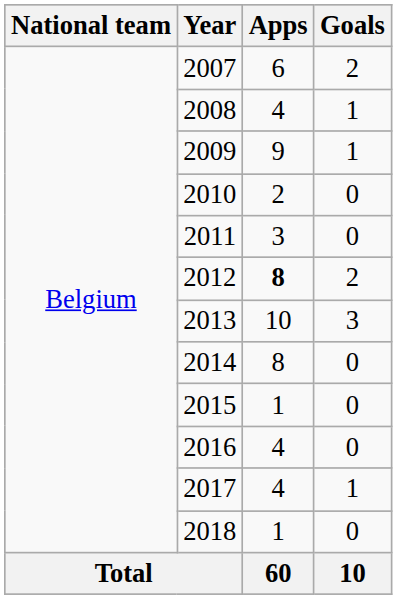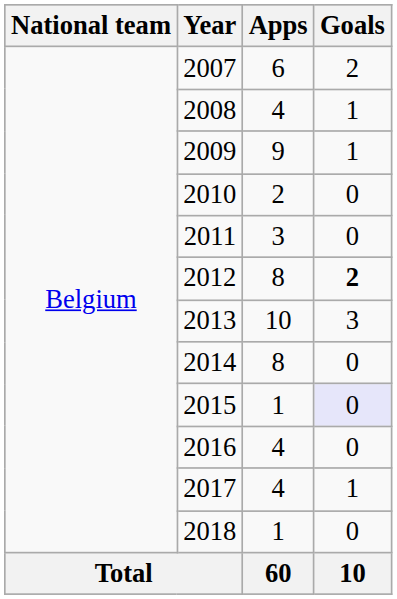(278, 278) bold -> (278, 278) normal
(352, 278) normal -> (352, 278) bold
(352, 404) no background -> (352, 404) lavender background
